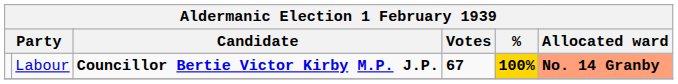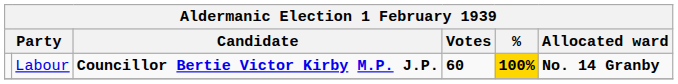(455, 66) 67 -> (455, 66) 60
(601, 66) lightsalmon background -> (601, 66) no background
